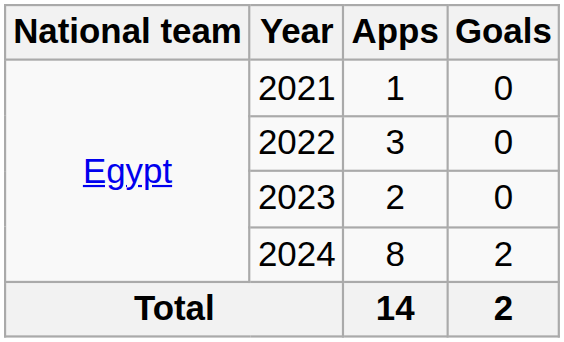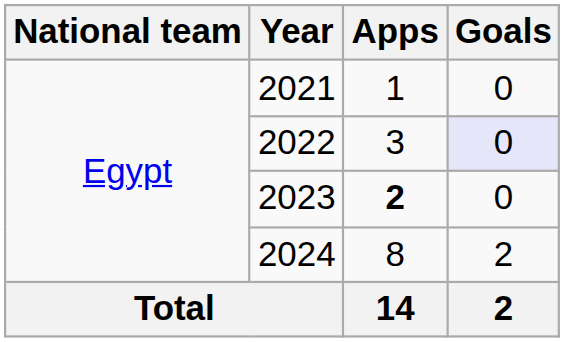(503, 142) no background -> (503, 142) lavender background
(395, 198) normal -> (395, 198) bold
